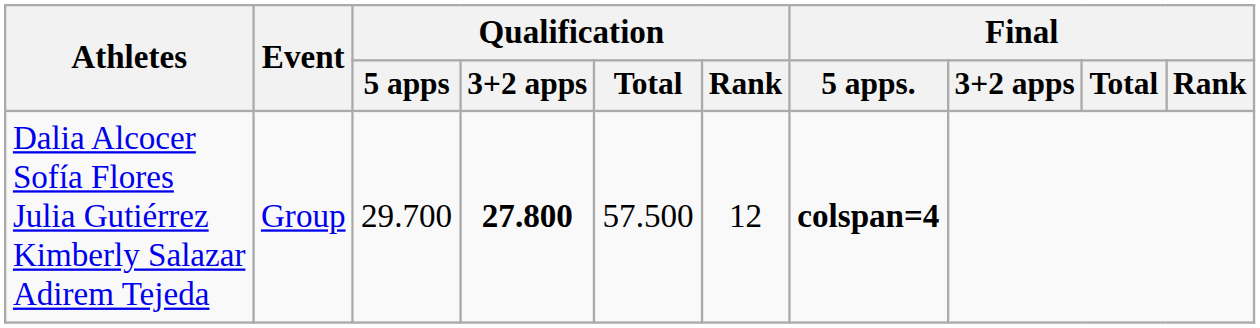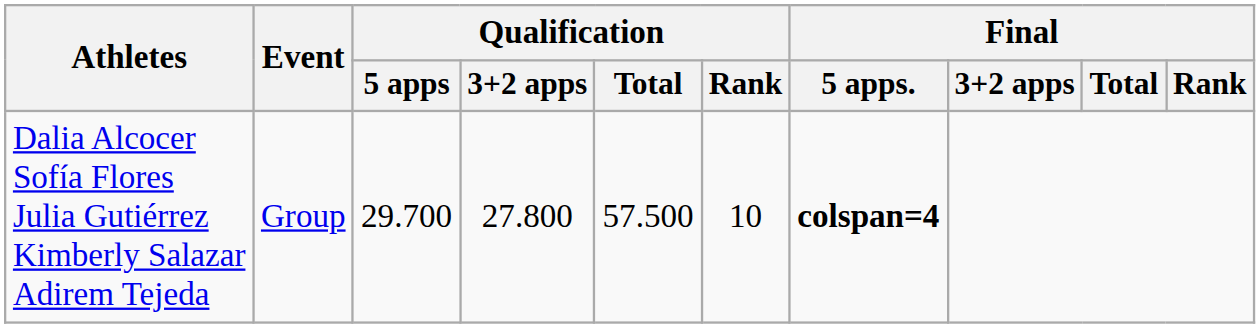(527, 216) bold -> (527, 216) normal
(745, 216) 12 -> (745, 216) 10
